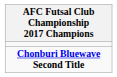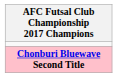(59, 59) no background -> (59, 59) pink background
